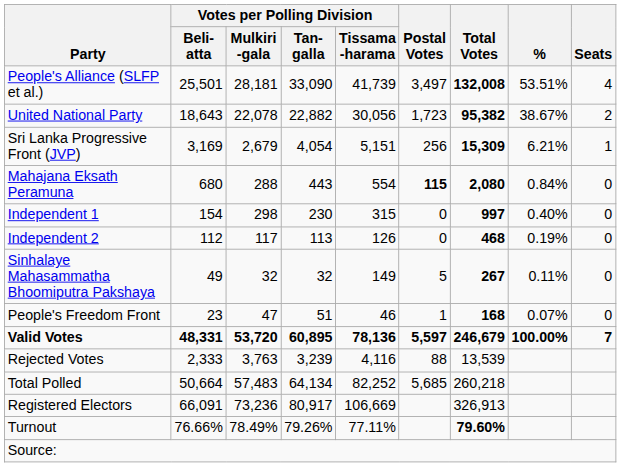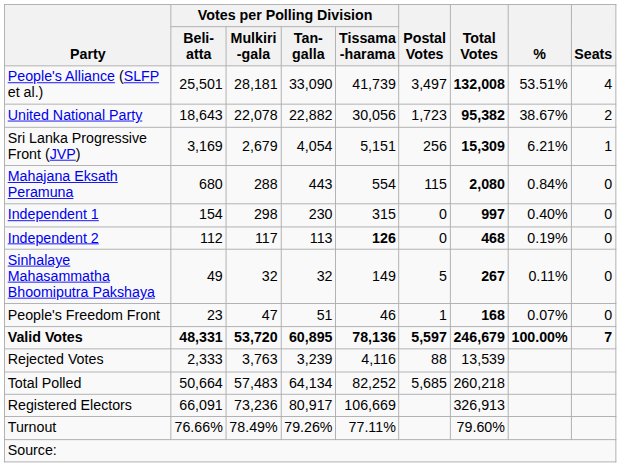(435, 184) bold -> (436, 184) normal
(384, 237) normal -> (384, 237) bold
(481, 428) bold -> (481, 428) normal
